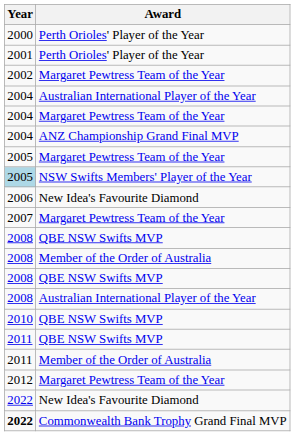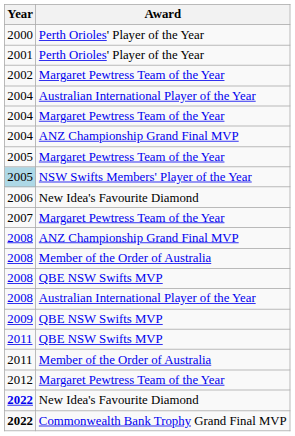(101, 237) QBE NSW Swifts MVP -> (139, 237) ANZ Championship Grand Final MVP
(20, 319) 2010 -> (20, 319) 2009
(20, 400) normal -> (20, 400) bold
